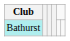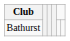(23, 28) paleturquoise background -> (23, 28) no background
